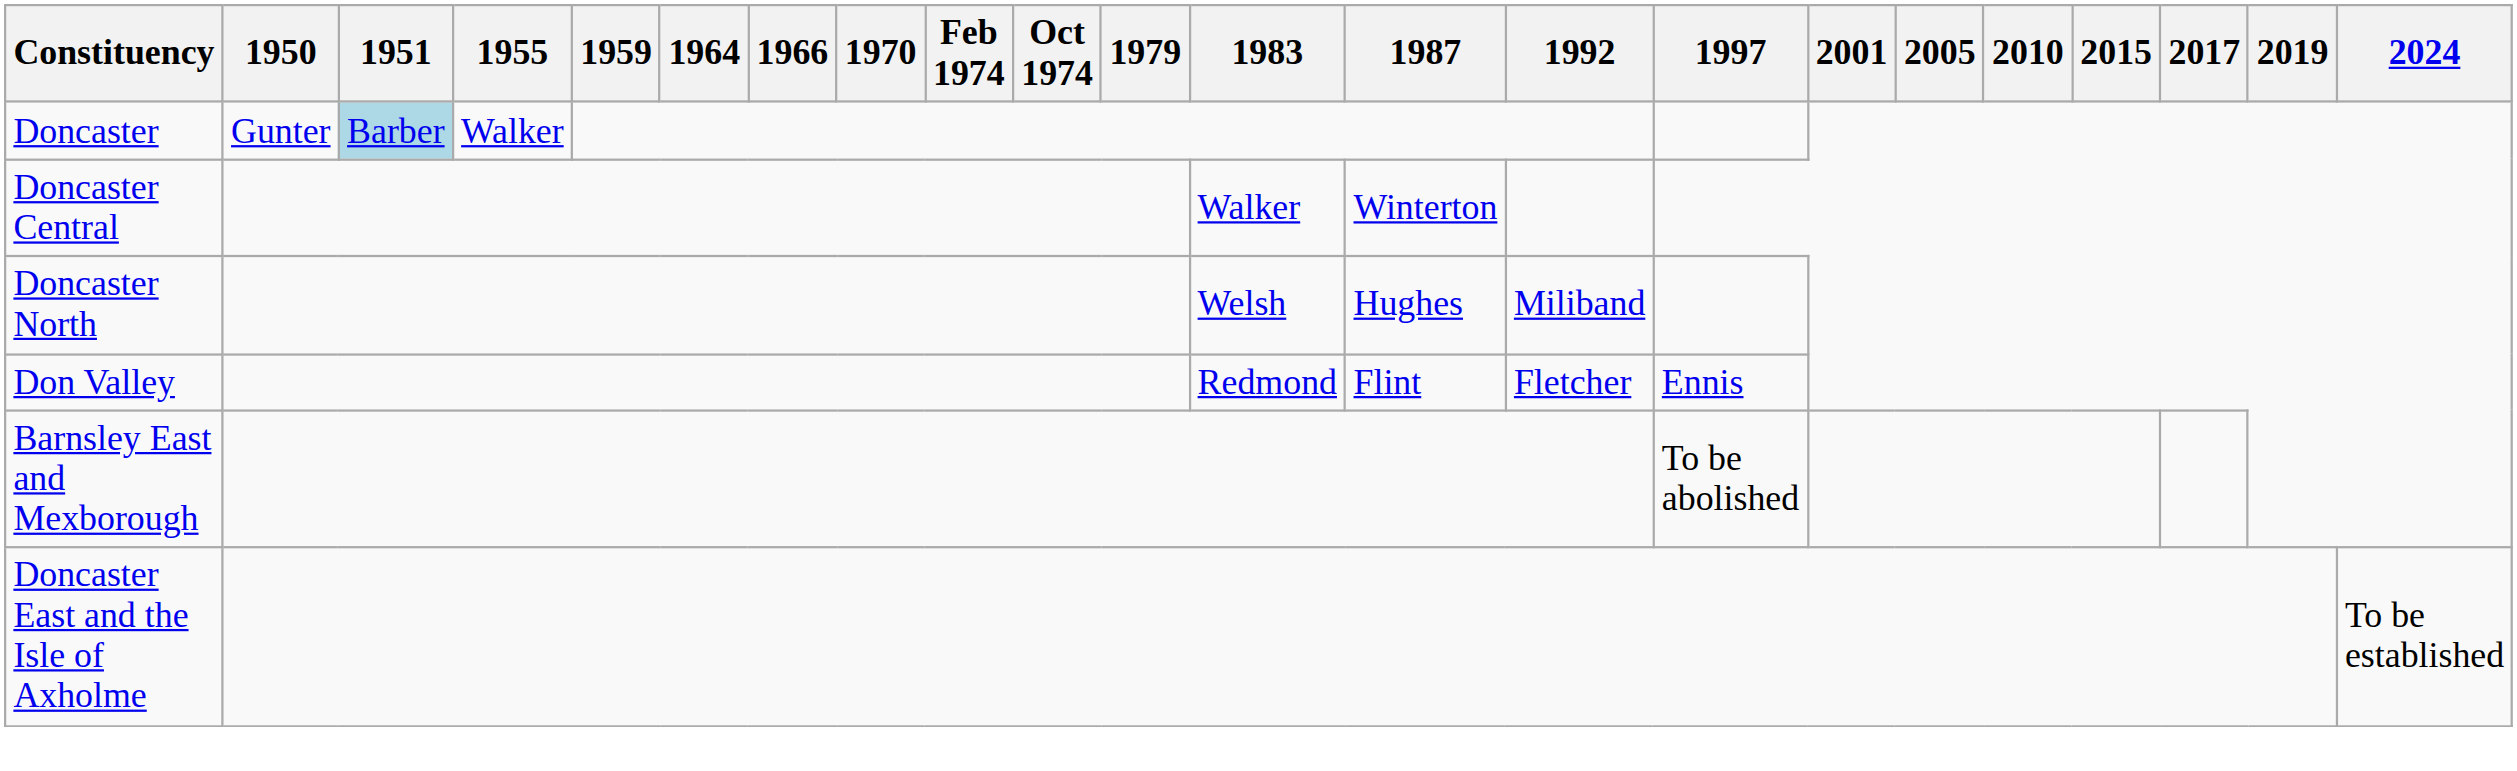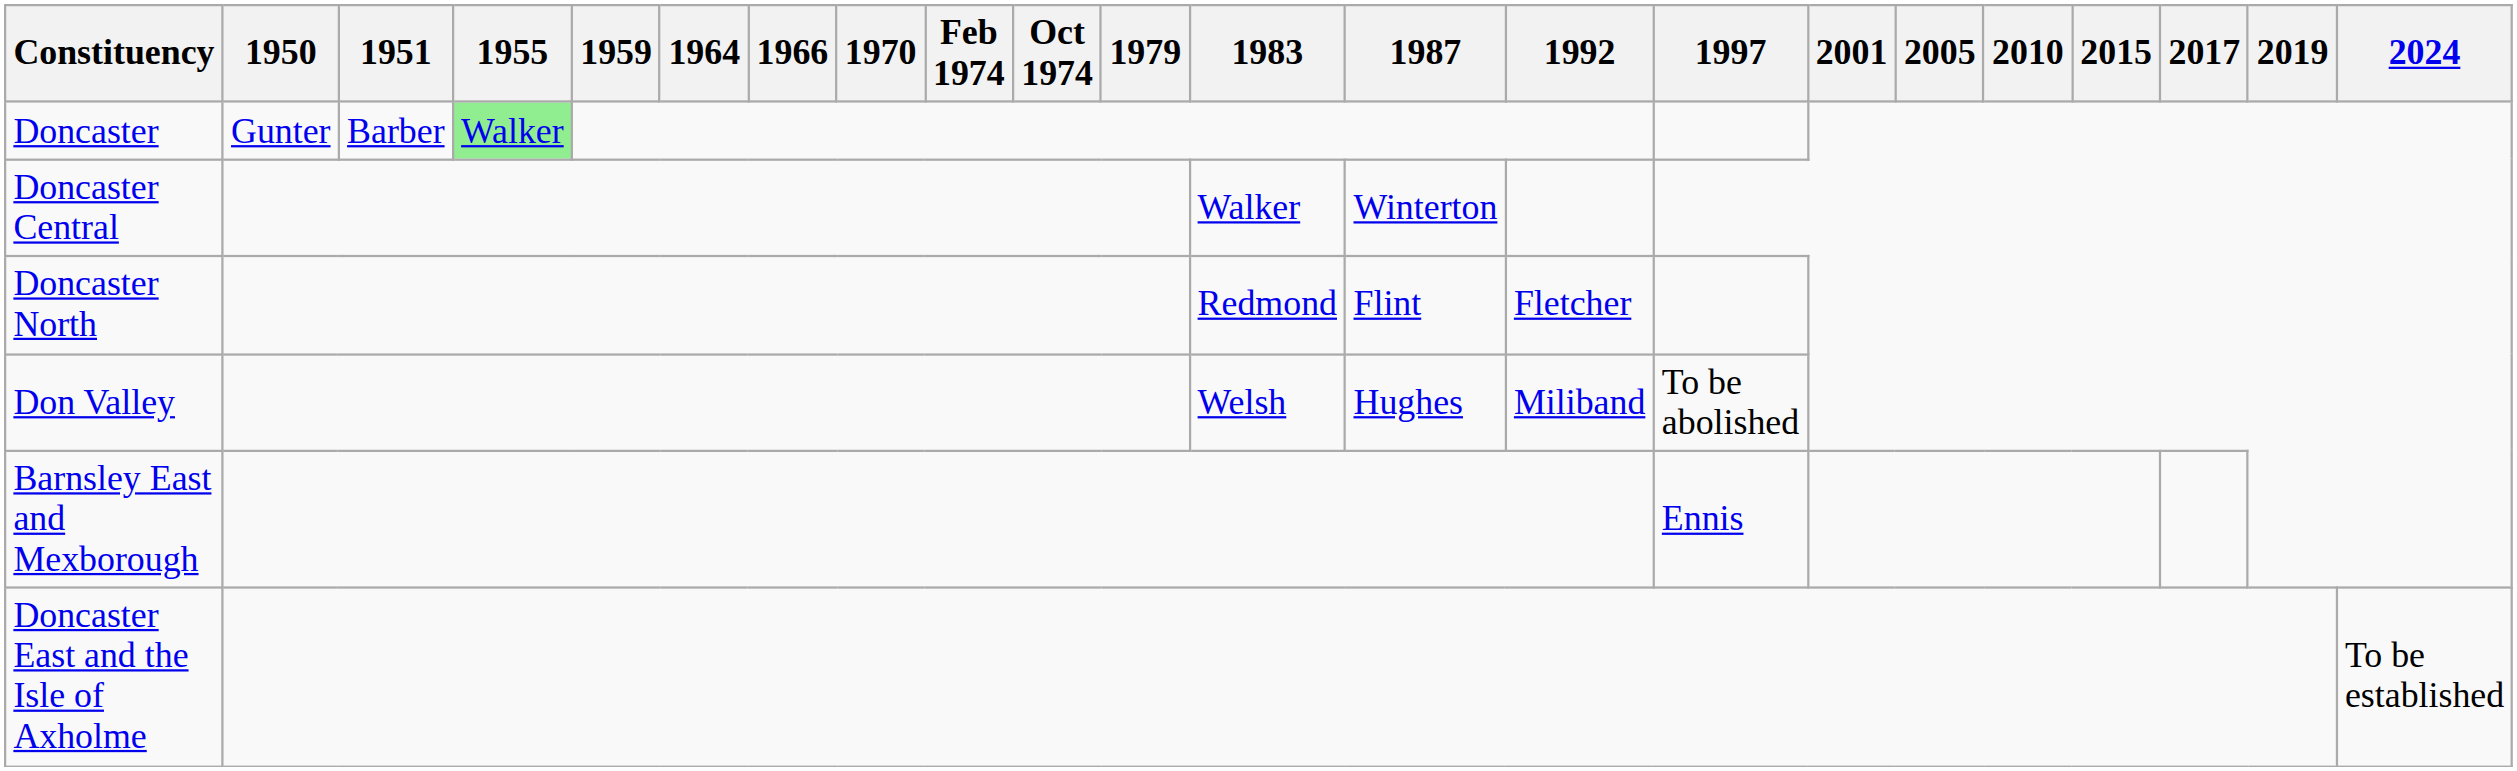(396, 130) lightblue background -> (396, 130) no background
(512, 130) no background -> (512, 130) lightgreen background
(1242, 304) Welsh -> (1267, 304) Redmond
(1408, 304) Hughes -> (1387, 304) Flint
(1580, 304) Miliband -> (1573, 304) Fletcher
(1267, 381) Redmond -> (1242, 401) Welsh
(1387, 381) Flint -> (1408, 401) Hughes
(1573, 381) Fletcher -> (1580, 401) Miliband
(1703, 381) Ennis -> (1731, 401) To be abolished
(1731, 478) To be abolished -> (1703, 518) Ennis
